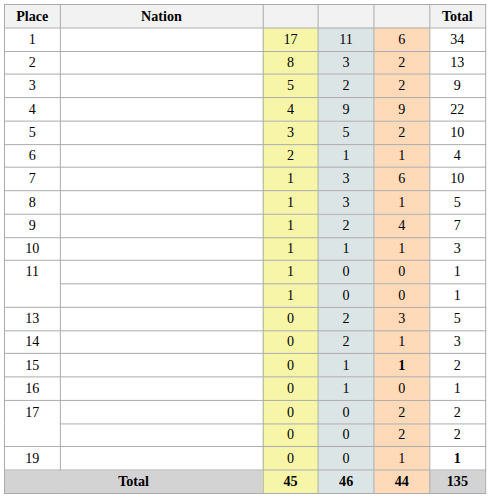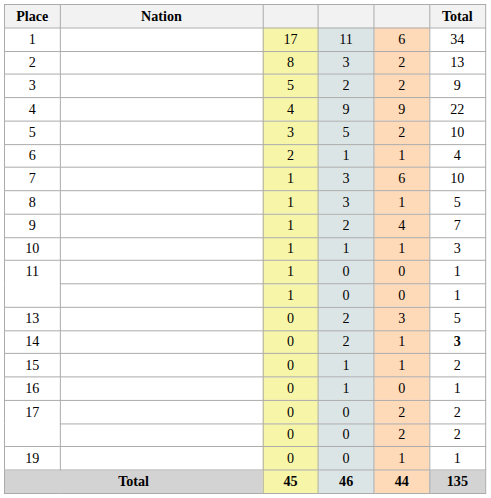(457, 342) normal -> (457, 342) bold
(402, 365) bold -> (402, 365) normal
(457, 458) bold -> (457, 458) normal
